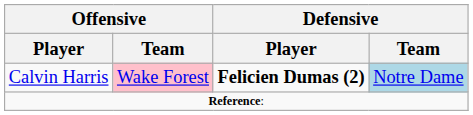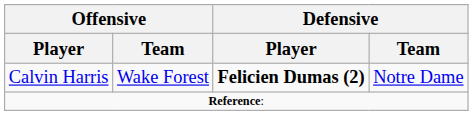(163, 77) pink background -> (163, 77) no background
(418, 77) lightblue background -> (418, 77) no background
